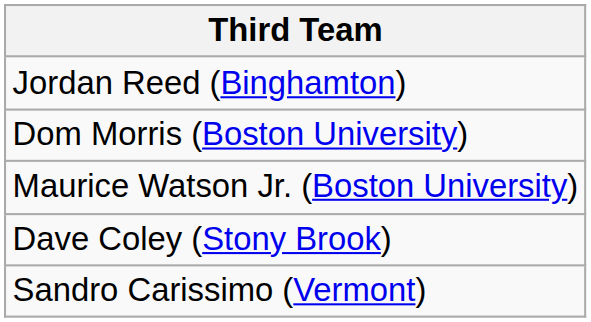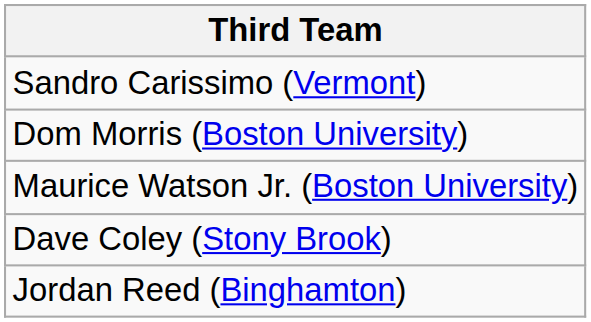(209, 82) Jordan Reed (Binghamton) -> (219, 82) Sandro Carissimo (Vermont)
(219, 290) Sandro Carissimo (Vermont) -> (209, 290) Jordan Reed (Binghamton)
